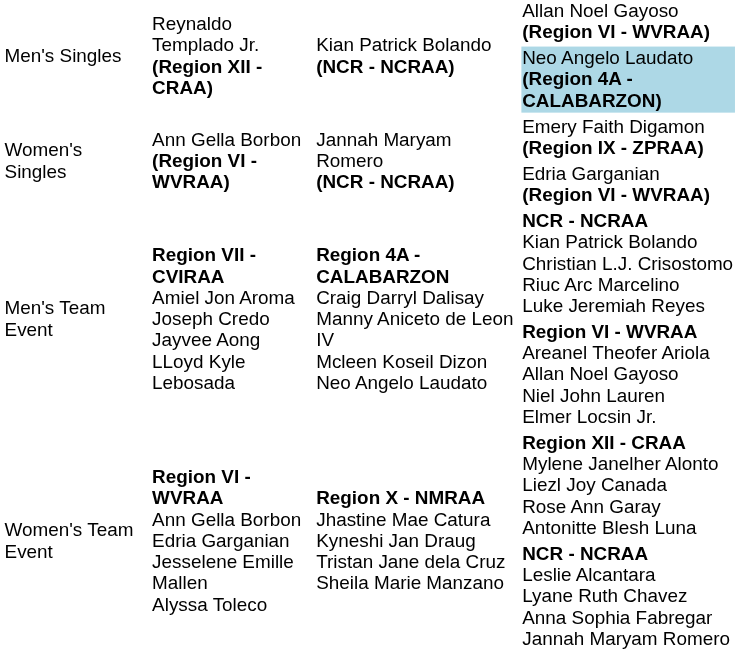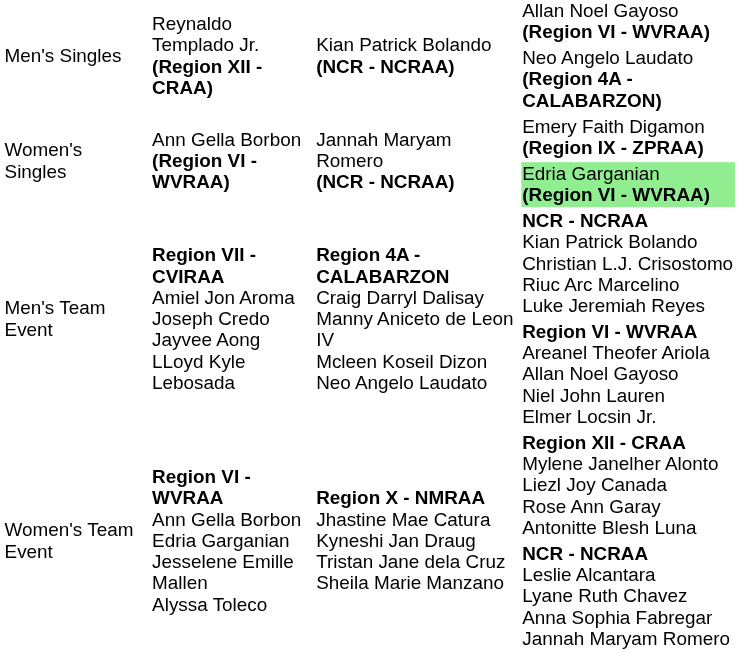(608, 79) lightblue background -> (608, 79) no background
(616, 184) no background -> (616, 184) lightgreen background
